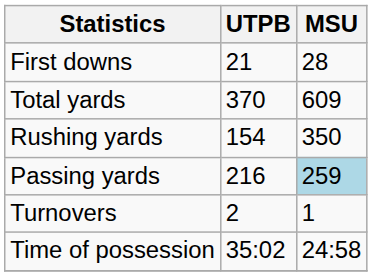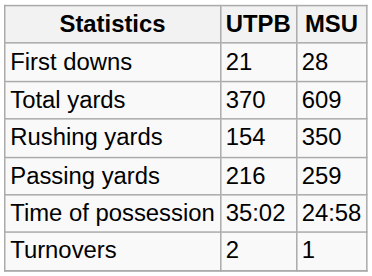(322, 175) lightblue background -> (322, 175) no background
rows swapped: (63, 213) <-> (112, 251)
